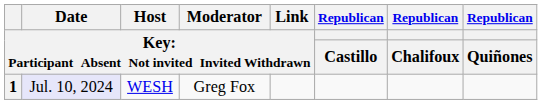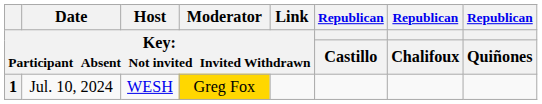(71, 86) lavender background -> (71, 86) no background
(224, 86) no background -> (224, 86) gold background
